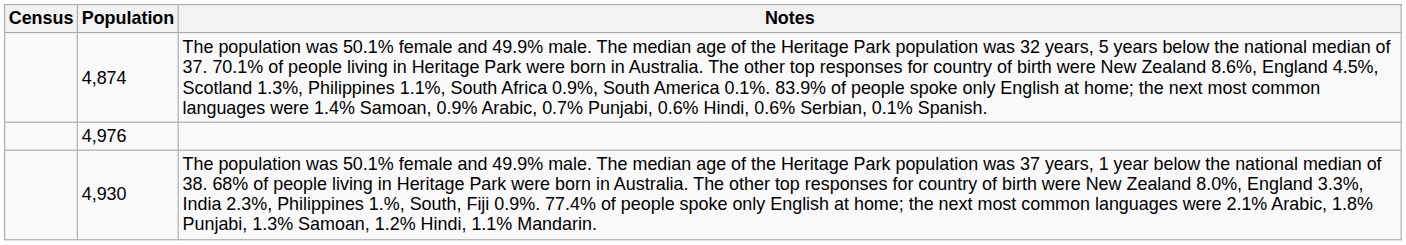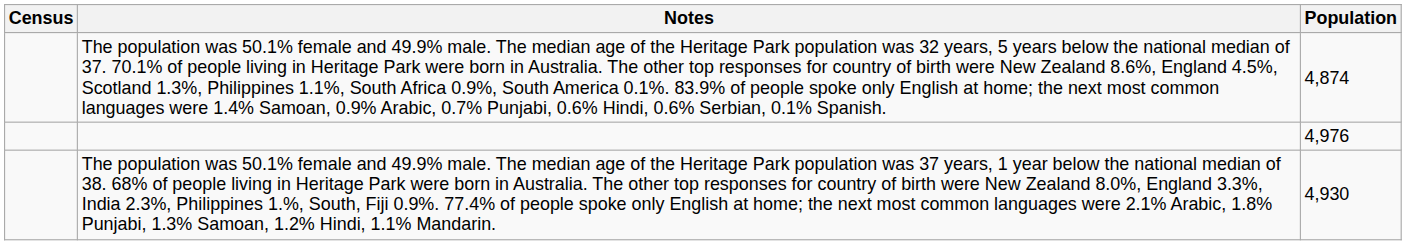columns swapped: (128, 18) <-> (790, 18)
